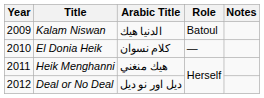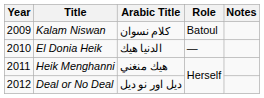(141, 31) الدنيا هيك -> (145, 31) كلام نسوان
(145, 48) كلام نسوان -> (141, 48) الدنيا هيك
